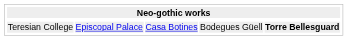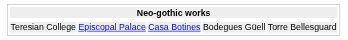(302, 28) bold -> (302, 28) normal
